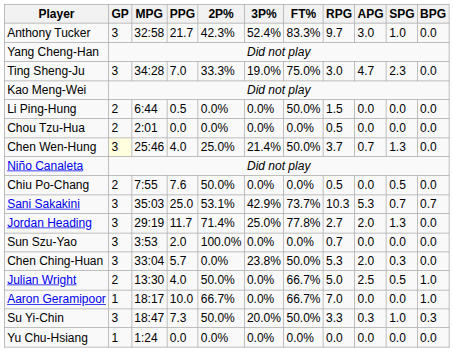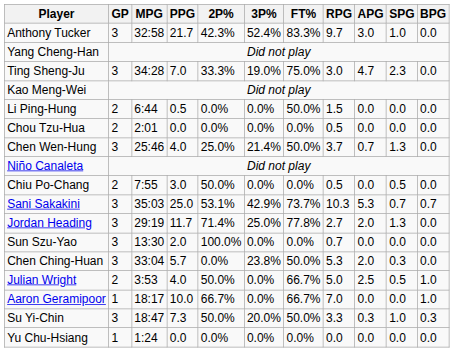(115, 147) lightyellow background -> (115, 147) no background
(178, 185) 7.6 -> (178, 185) 3.0
(146, 242) 3:53 -> (149, 242) 13:30
(149, 280) 13:30 -> (146, 280) 3:53
